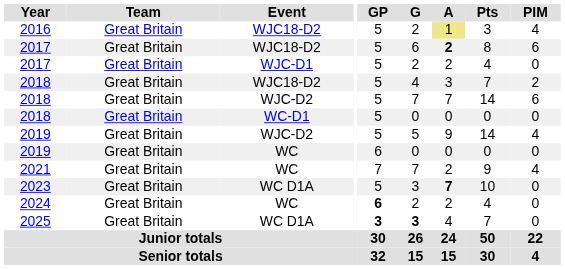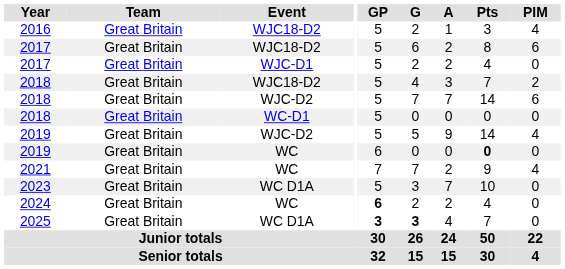(449, 30) khaki background -> (449, 30) no background
(449, 47) bold -> (449, 47) normal
(487, 151) normal -> (487, 151) bold
(449, 186) bold -> (449, 186) normal
